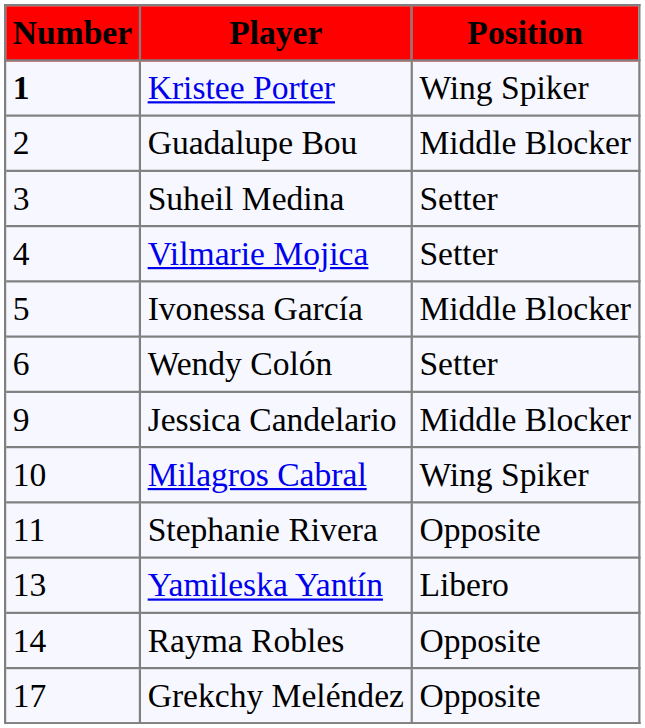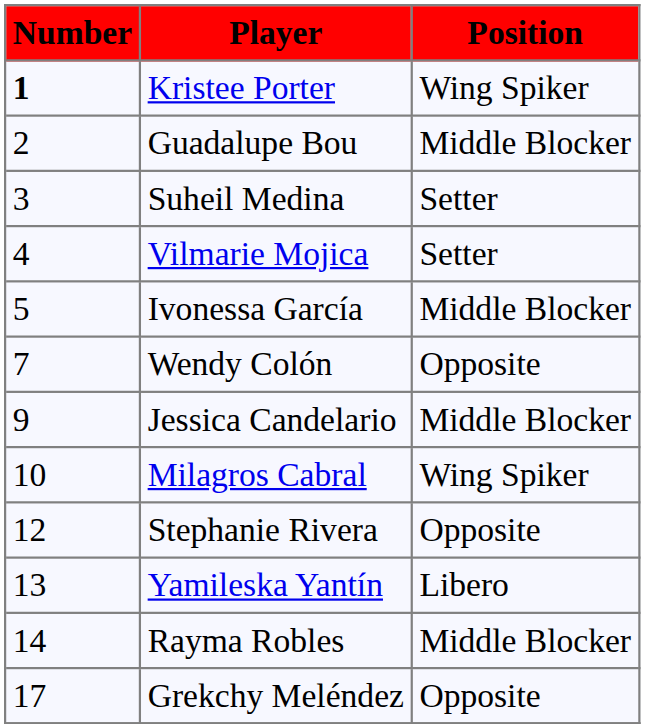(21, 363) 6 -> (21, 363) 7
(459, 363) Setter -> (480, 363) Opposite
(29, 529) 11 -> (30, 529) 12
(480, 639) Opposite -> (525, 639) Middle Blocker
